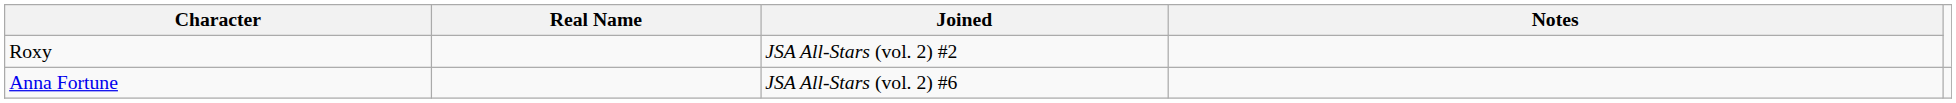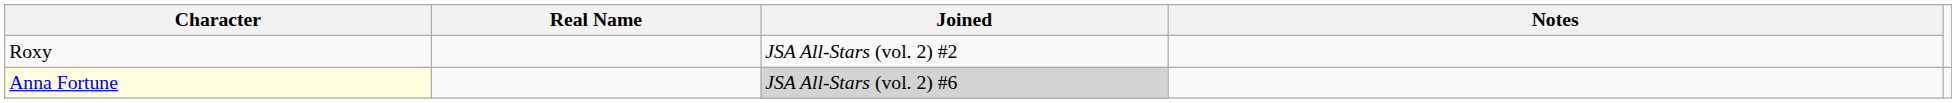(64, 82) no background -> (64, 82) lightyellow background
(861, 82) no background -> (861, 82) lightgrey background
